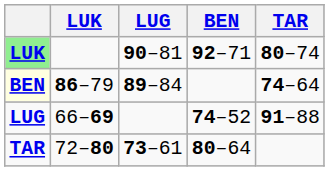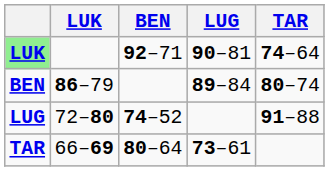columns swapped: (222, 21) <-> (153, 21)
(290, 53) 80–74 -> (290, 53) 74–64
(27, 85) lightyellow background -> (27, 85) no background
(290, 85) 74–64 -> (290, 85) 80–74
(84, 117) 66–69 -> (84, 117) 72–80
(84, 150) 72–80 -> (84, 150) 66–69
